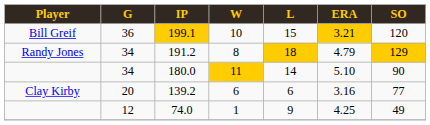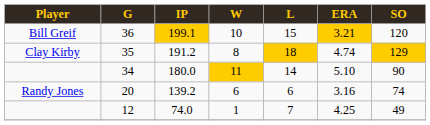(53, 52) Randy Jones -> (53, 52) Clay Kirby
(128, 52) 34 -> (128, 52) 35
(344, 52) 4.79 -> (344, 52) 4.74
(53, 91) Clay Kirby -> (53, 91) Randy Jones
(399, 91) 77 -> (399, 91) 74
(290, 110) 9 -> (290, 110) 7
